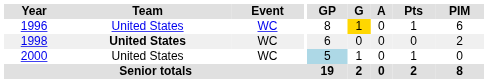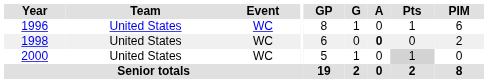(359, 26) gold background -> (356, 26) no background
(148, 41) bold -> (146, 41) normal
(381, 41) normal -> (379, 41) bold
(327, 56) lightblue background -> (324, 56) no background
(414, 56) no background -> (412, 56) lightgrey background
